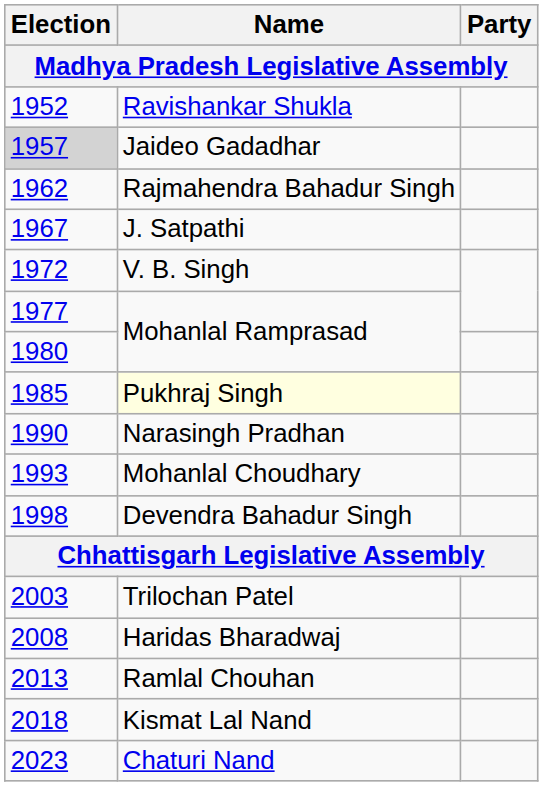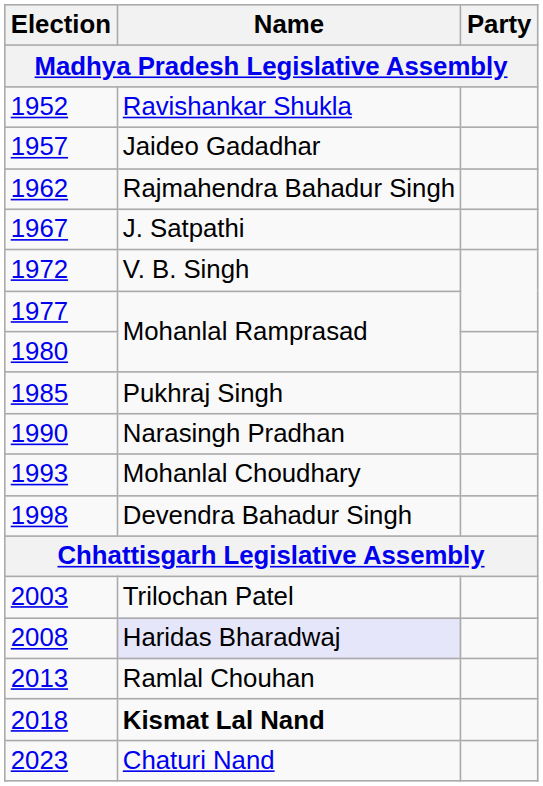(39, 147) lightgrey background -> (39, 147) no background
(203, 392) lightyellow background -> (203, 392) no background
(232, 637) no background -> (232, 637) lavender background
(217, 719) normal -> (224, 719) bold
